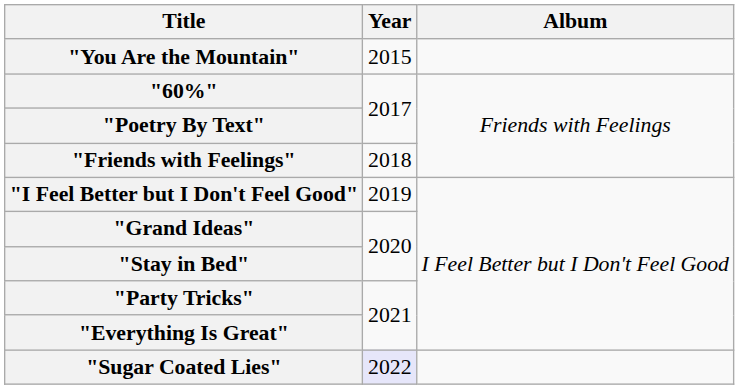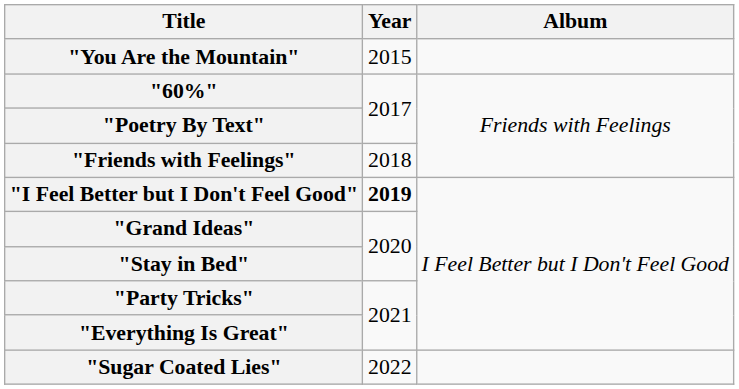(390, 194) normal -> (390, 194) bold
(390, 366) lavender background -> (390, 366) no background
